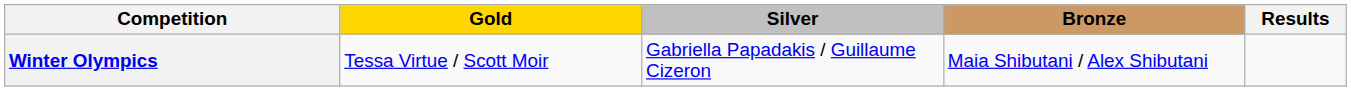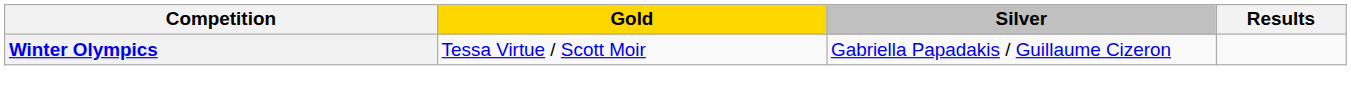- column: (1094, 19)
